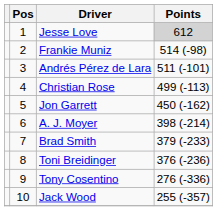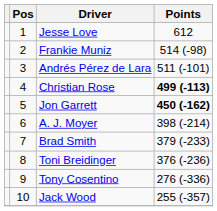(183, 32) lightgrey background -> (183, 32) no background
(183, 87) normal -> (183, 87) bold
(183, 105) normal -> (183, 105) bold
